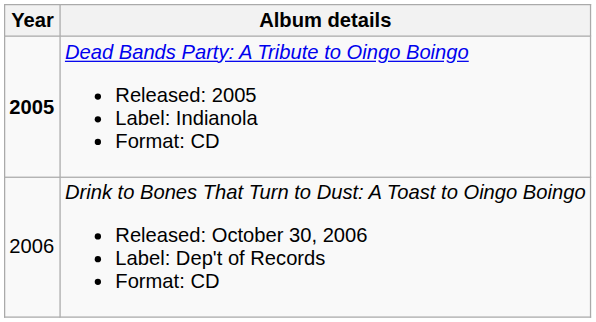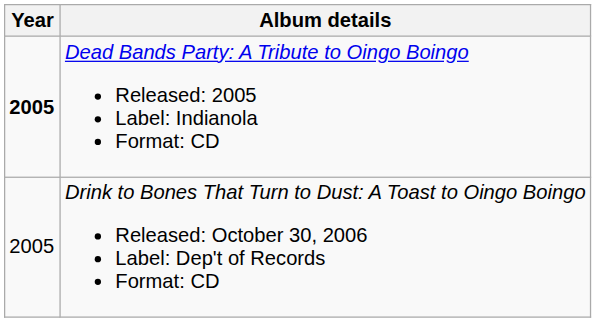(32, 246) 2006 -> (32, 246) 2005
